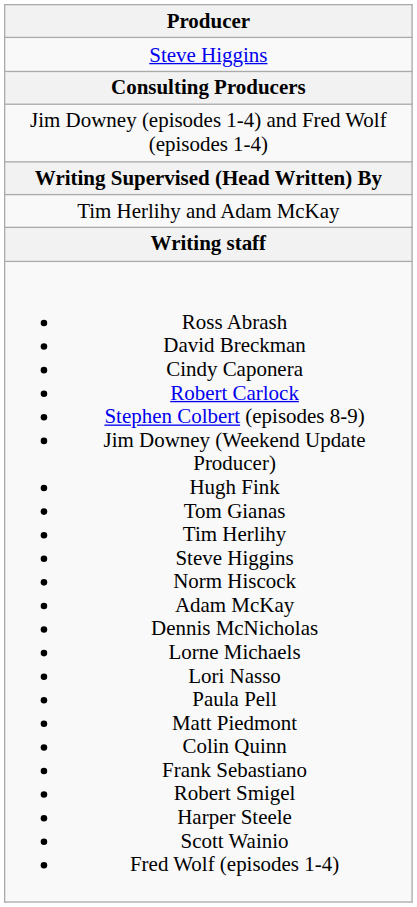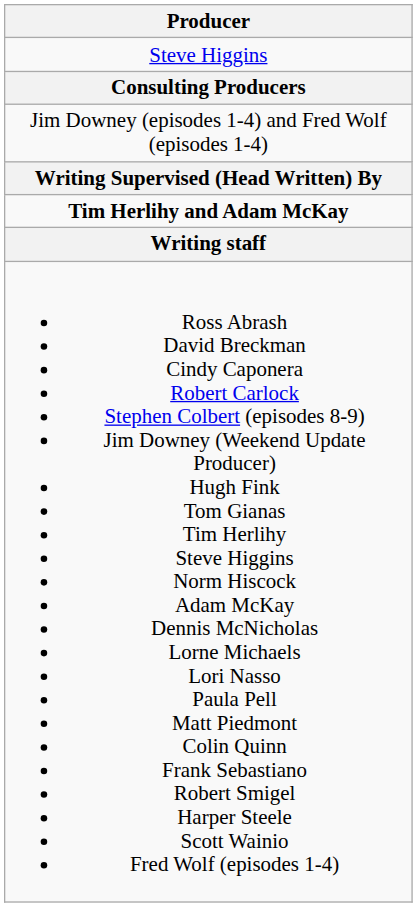(208, 210) normal -> (208, 210) bold
